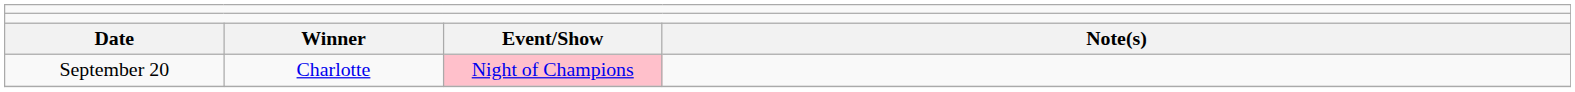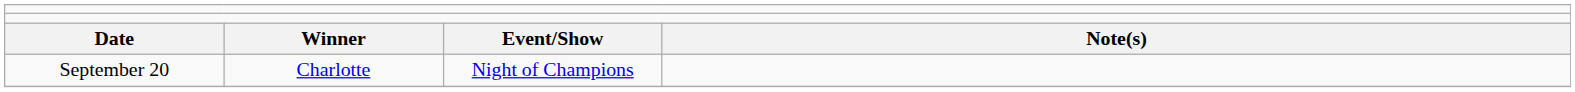(553, 69) pink background -> (553, 69) no background
